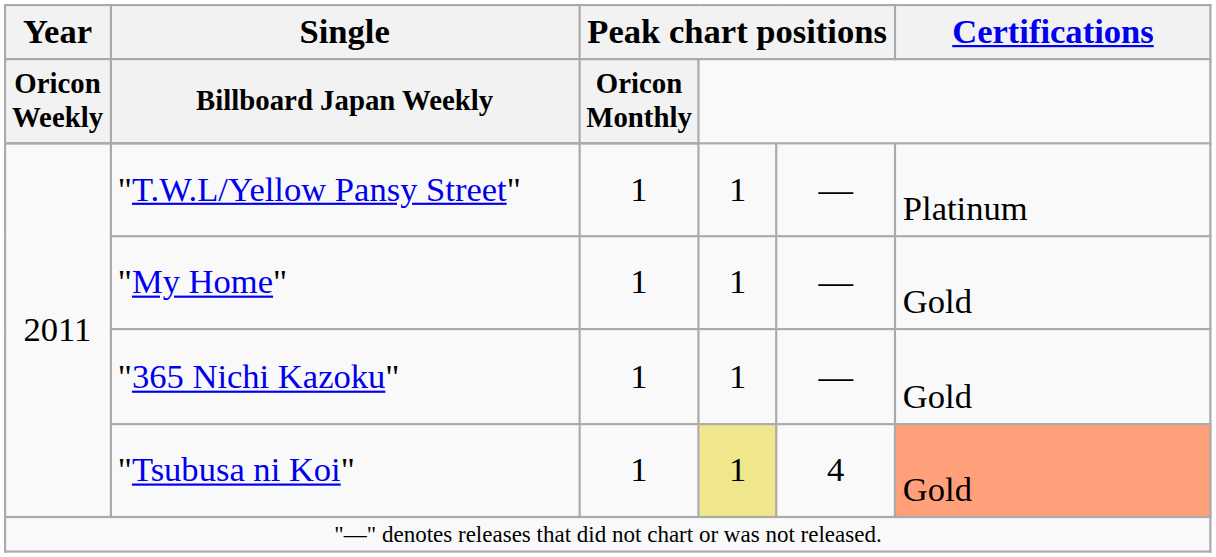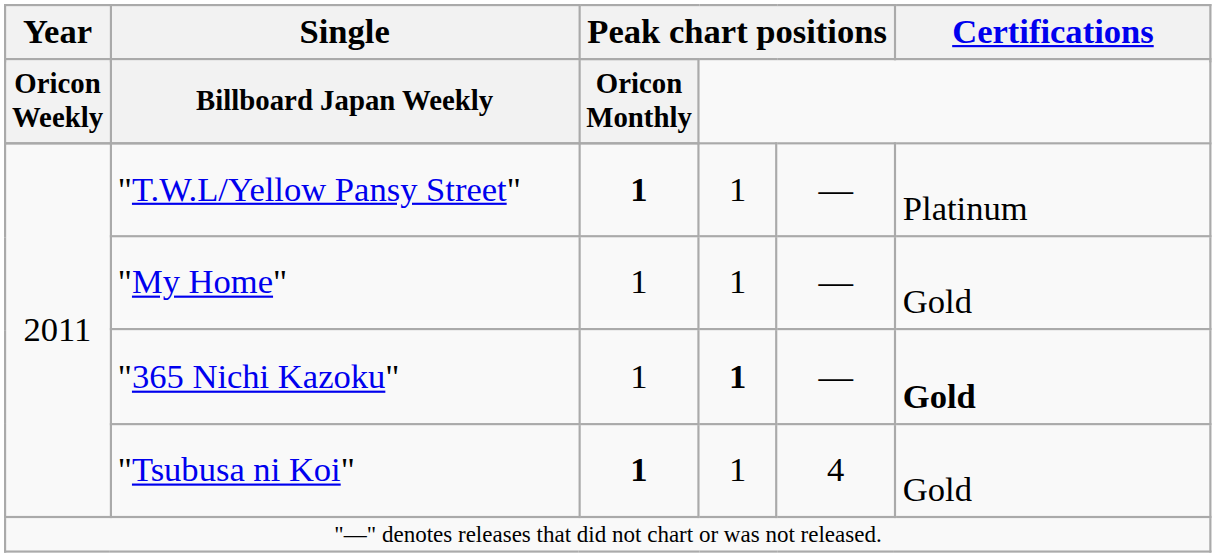(639, 188) normal -> (639, 188) bold
(738, 376) normal -> (738, 376) bold
(937, 395) normal -> (939, 395) bold
(639, 469) normal -> (639, 469) bold
(738, 469) khaki background -> (738, 469) no background
(937, 489) lightsalmon background -> (937, 489) no background
